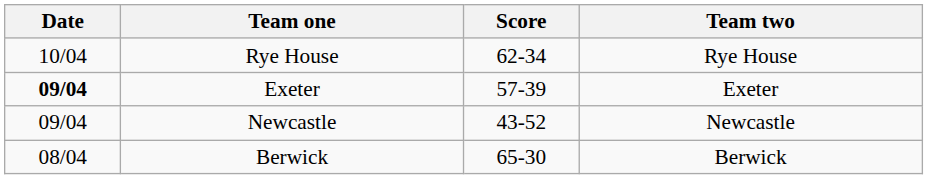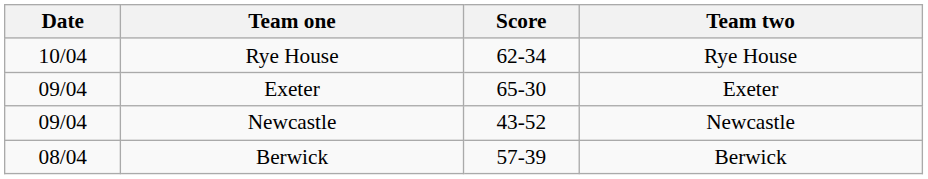(63, 88) bold -> (63, 88) normal
(521, 88) 57-39 -> (521, 88) 65-30
(521, 156) 65-30 -> (521, 156) 57-39
